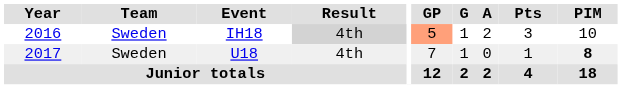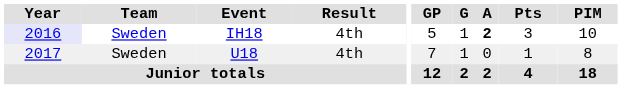(43, 34) no background -> (43, 34) lavender background
(349, 34) lightgrey background -> (349, 34) no background
(432, 34) lightsalmon background -> (432, 34) no background
(487, 34) normal -> (487, 34) bold
(588, 54) bold -> (588, 54) normal
